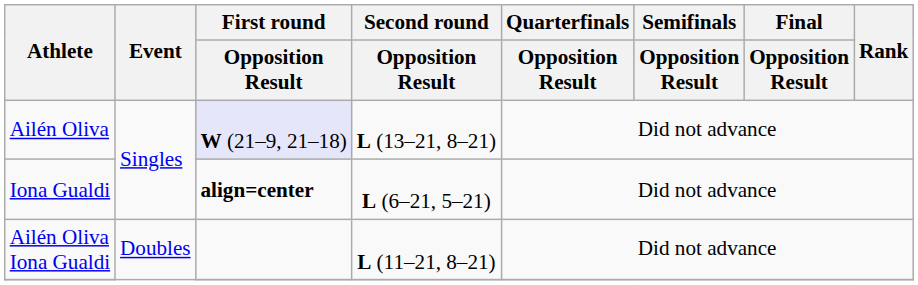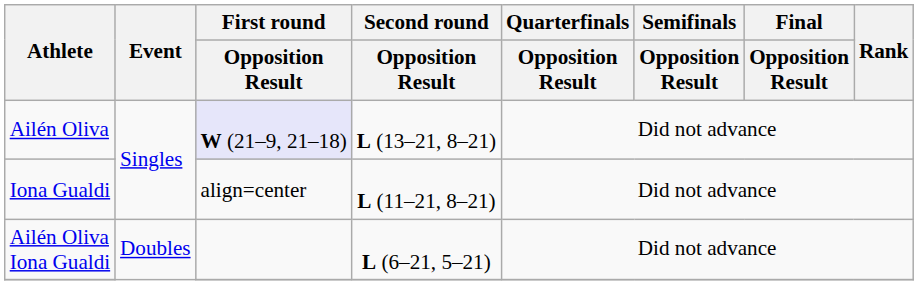(257, 189) bold -> (253, 189) normal
(426, 202) L (6–21, 5–21) -> (426, 202) L (11–21, 8–21)
(426, 261) L (11–21, 8–21) -> (426, 261) L (6–21, 5–21)
